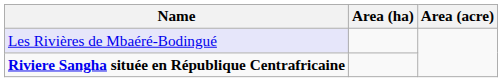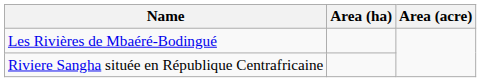(112, 40) lavender background -> (112, 40) no background
(177, 64) bold -> (166, 64) normal
